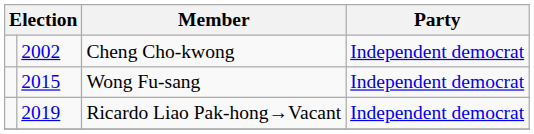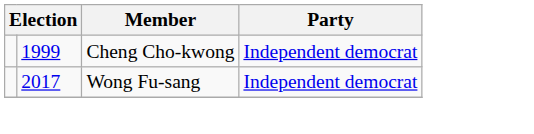(41, 50) 2002 -> (41, 50) 1999
(41, 81) 2015 -> (41, 81) 2017
- row: (214, 112)
